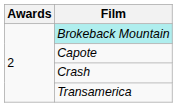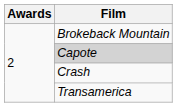(113, 33) paleturquoise background -> (113, 33) no background
(77, 53) no background -> (77, 53) lightgrey background
